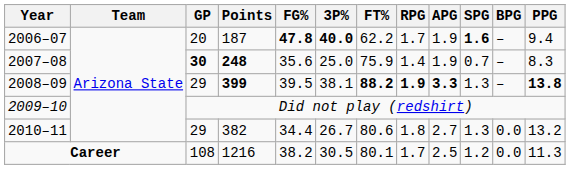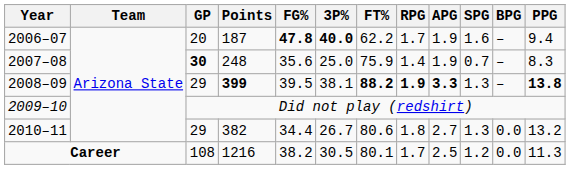(477, 39) bold -> (477, 39) normal
(234, 62) bold -> (234, 62) normal
